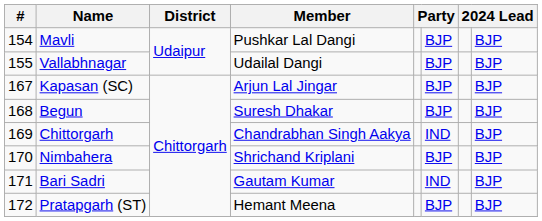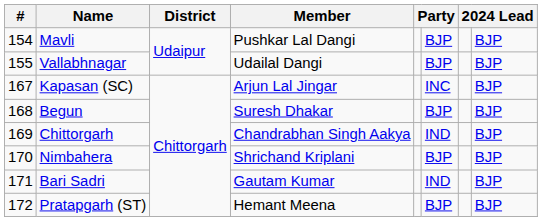(439, 87) BJP -> (438, 87) INC
